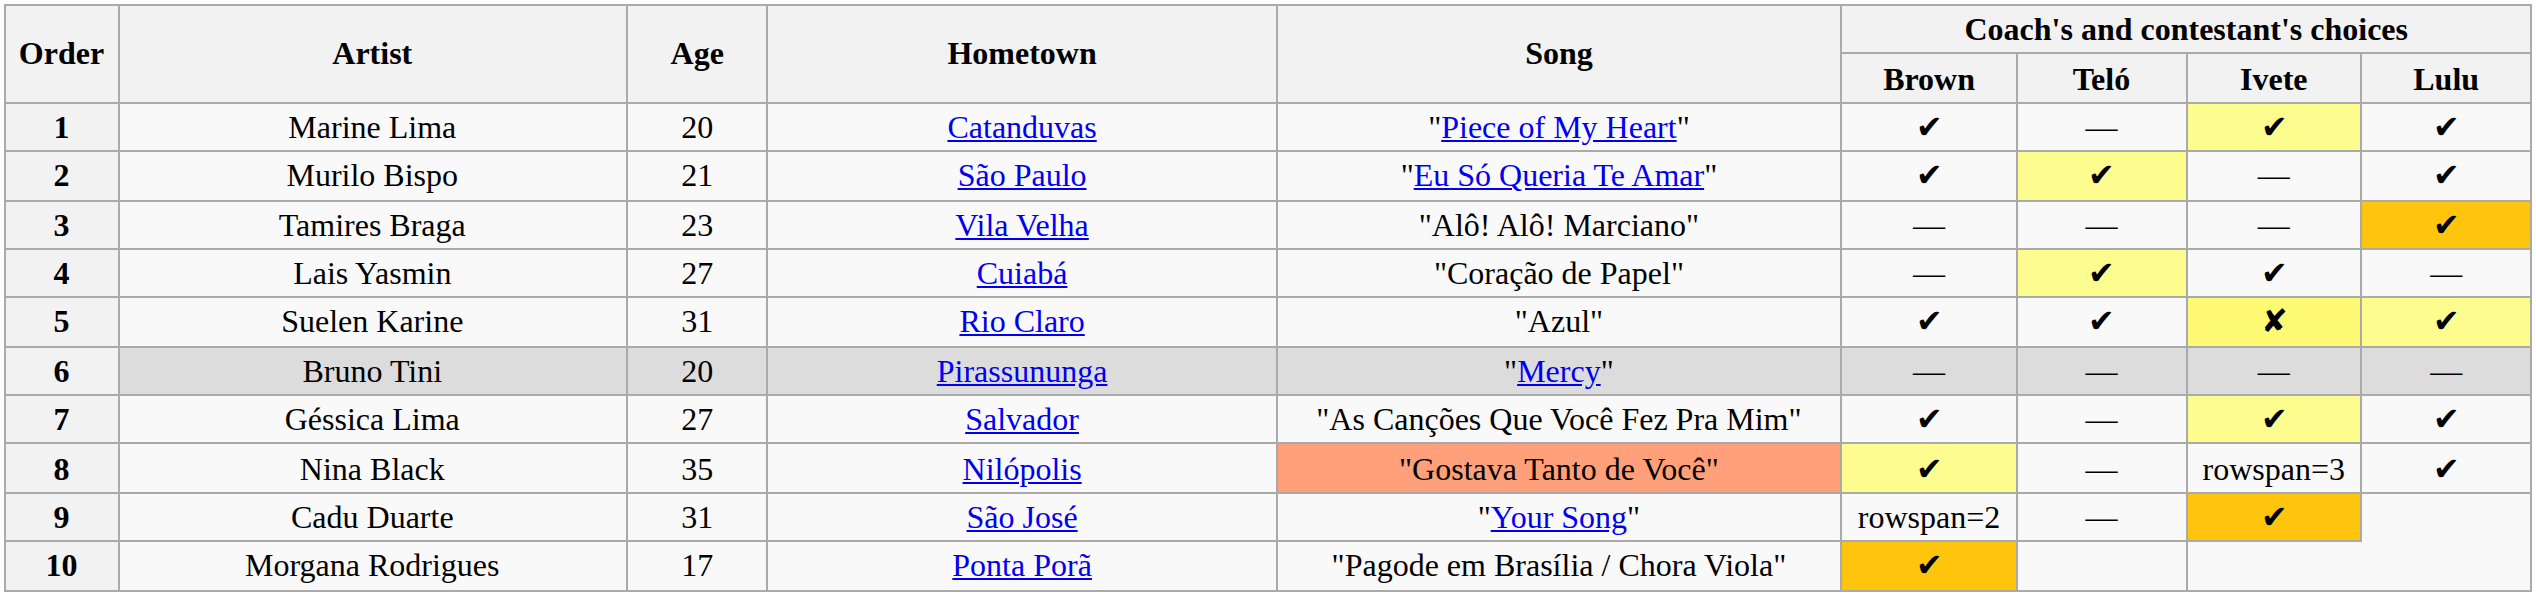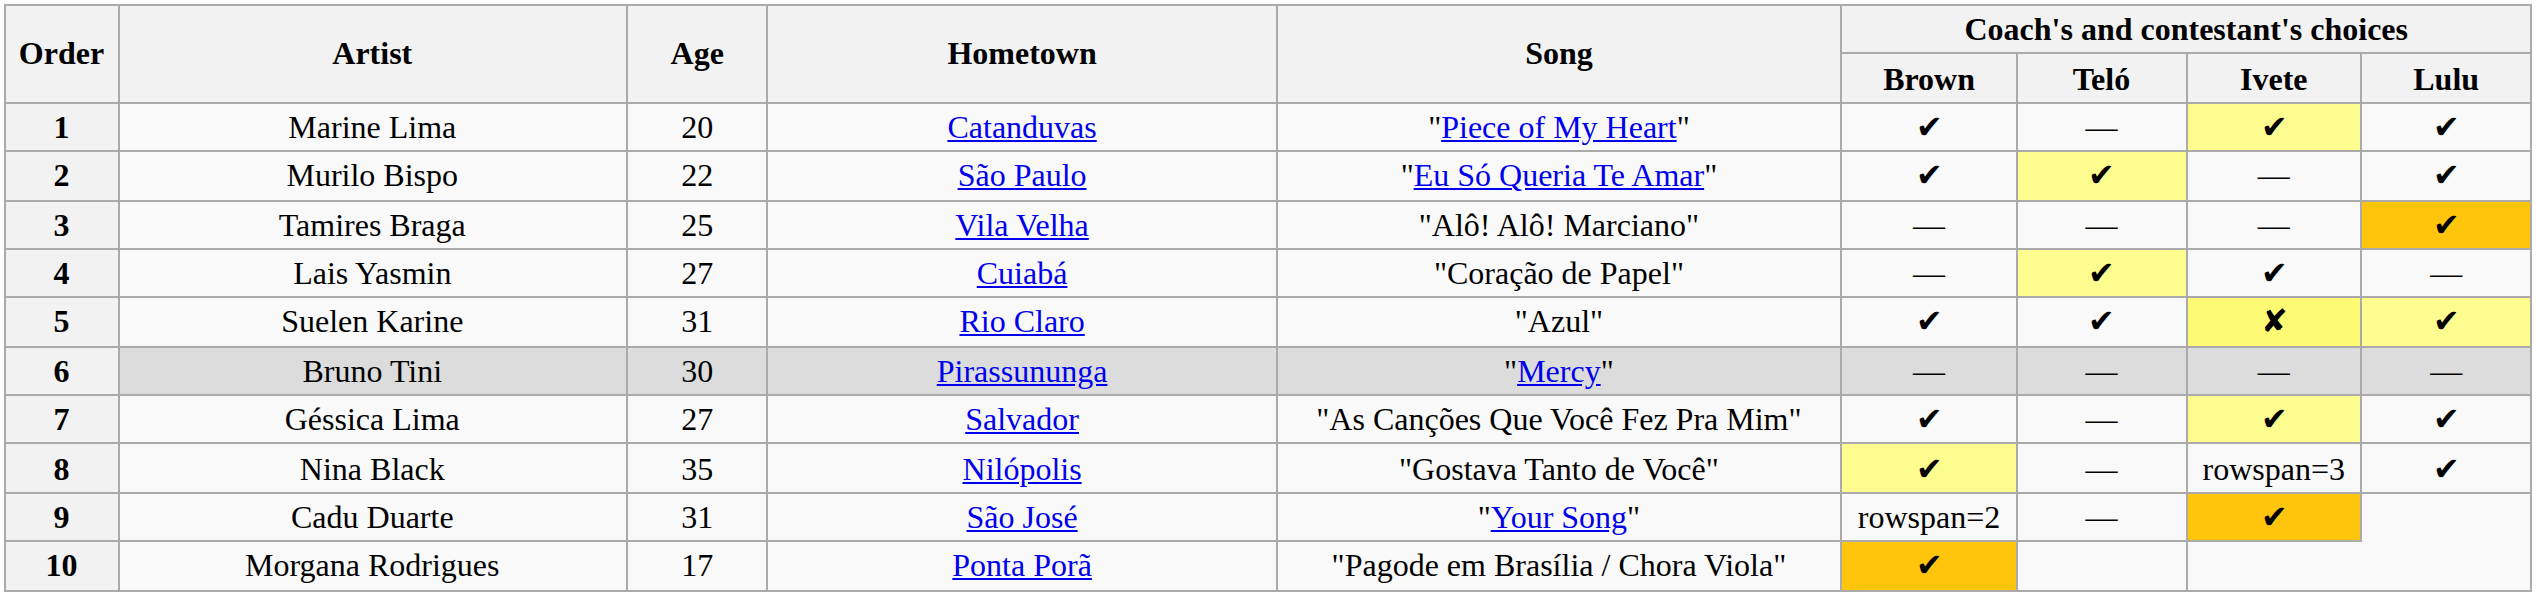(697, 176) 21 -> (697, 176) 22
(697, 224) 23 -> (697, 224) 25
(697, 371) 20 -> (697, 371) 30
(1559, 468) lightsalmon background -> (1559, 468) no background
